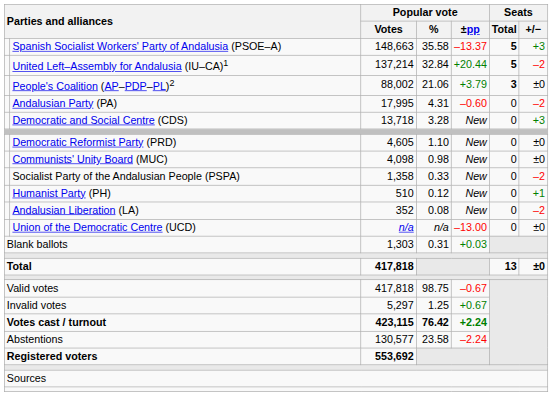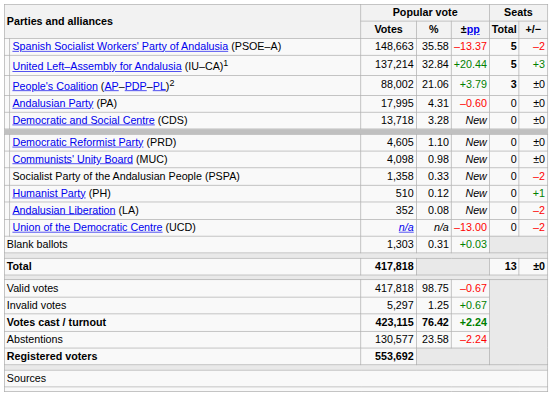(539, 47) +3 -> (539, 47) –2
(539, 65) –2 -> (539, 65) +3
(539, 103) –2 -> (539, 103) ±0
(539, 120) +3 -> (539, 120) ±0
(539, 227) ±0 -> (539, 227) –2
